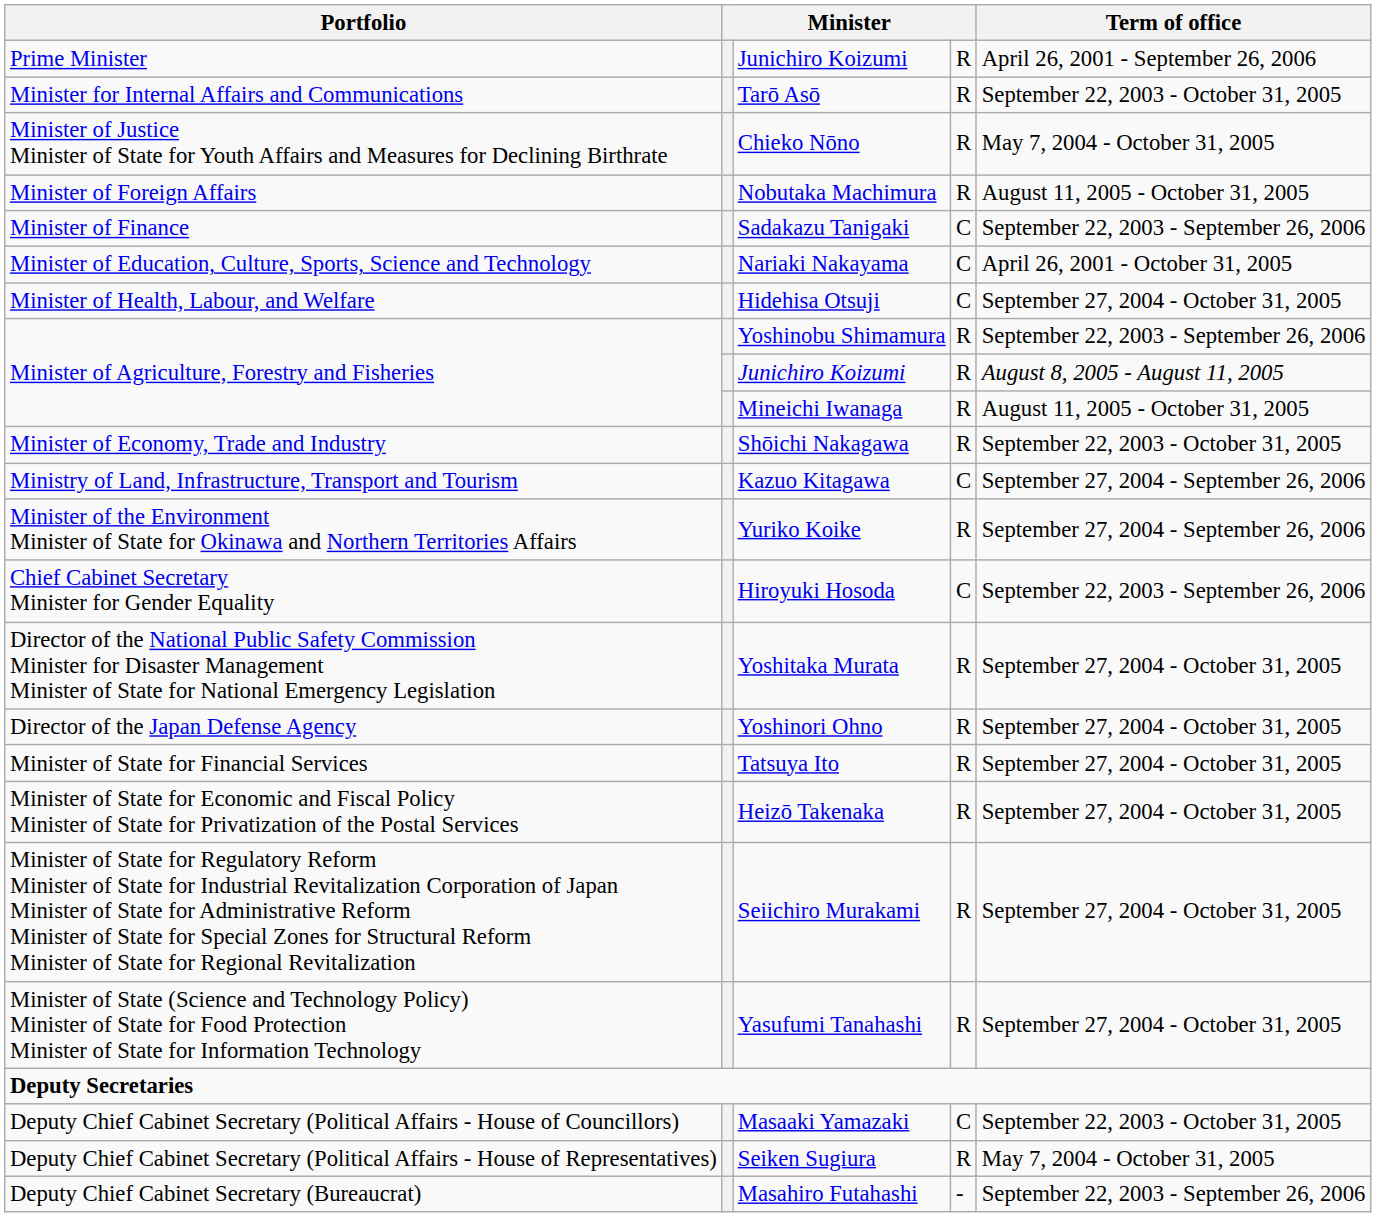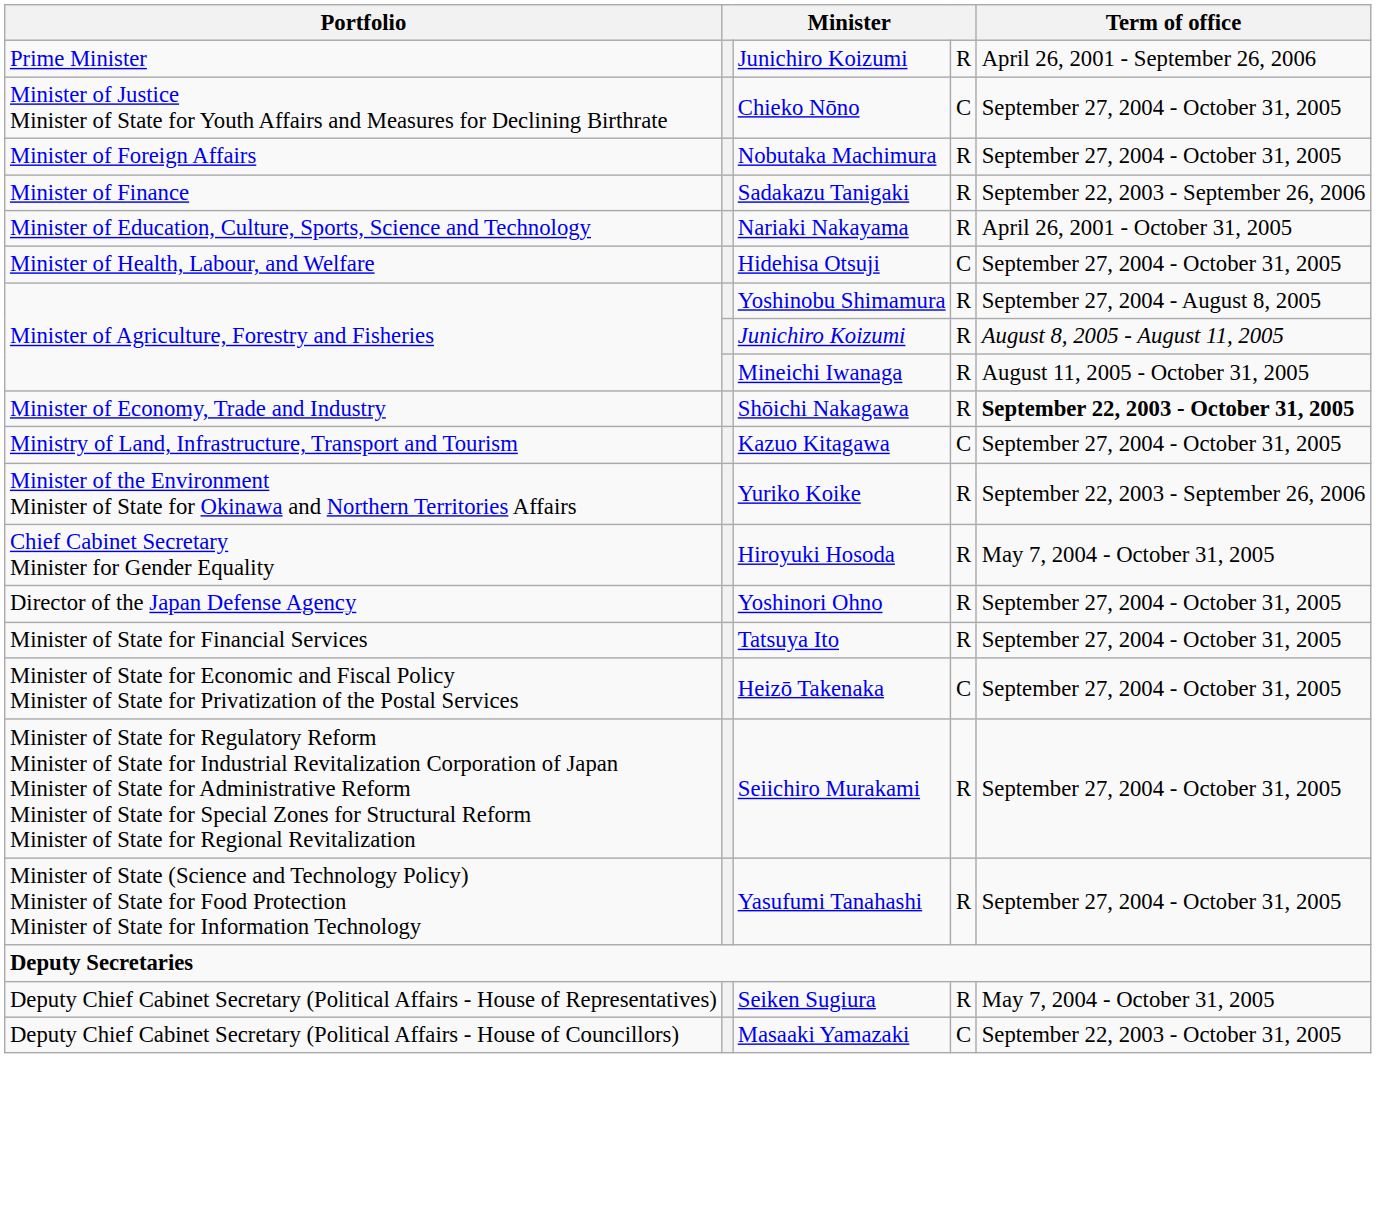- row: (237, 94)
(964, 143) R -> (964, 107) C
(1128, 143) May 7, 2004 - October 31, 2005 -> (1162, 107) September 27, 2004 - October 31, 2005
(1145, 192) August 11, 2005 - October 31, 2005 -> (1162, 156) September 27, 2004 - October 31, 2005
(964, 228) C -> (964, 192) R
(964, 264) C -> (964, 228) R
(1174, 336) September 22, 2003 - September 26, 2006 -> (1151, 300) September 27, 2004 - August 8, 2005
(1162, 444) normal -> (1168, 408) bold
(1174, 480) September 27, 2004 - September 26, 2006 -> (1162, 444) September 27, 2004 - October 31, 2005
(1174, 529) September 27, 2004 - September 26, 2006 -> (1174, 493) September 22, 2003 - September 26, 2006
(964, 590) C -> (964, 554) R
(1174, 590) September 22, 2003 - September 26, 2006 -> (1128, 554) May 7, 2004 - October 31, 2005
- row: (253, 665)
(964, 811) R -> (964, 688) C
rows swapped: (363, 1157) <-> (344, 1121)
- row: (216, 1194)
